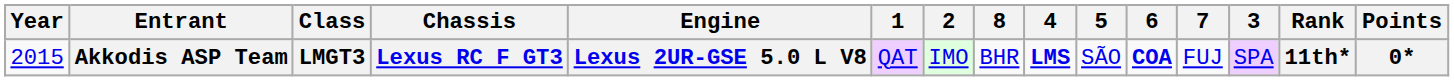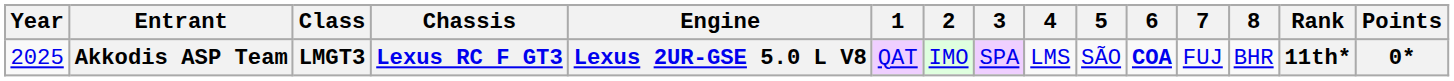columns swapped: (1254, 23) <-> (999, 23)
(37, 58) 2015 -> (37, 58) 2025
(1050, 58) bold -> (1050, 58) normal
